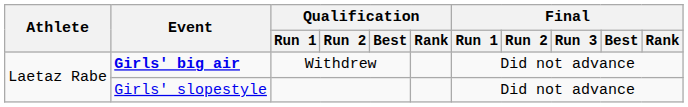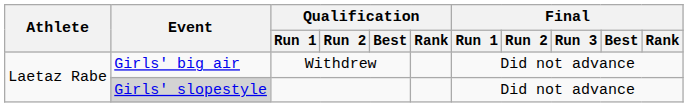(177, 64) bold -> (177, 64) normal
(191, 90) no background -> (191, 90) lightgrey background
